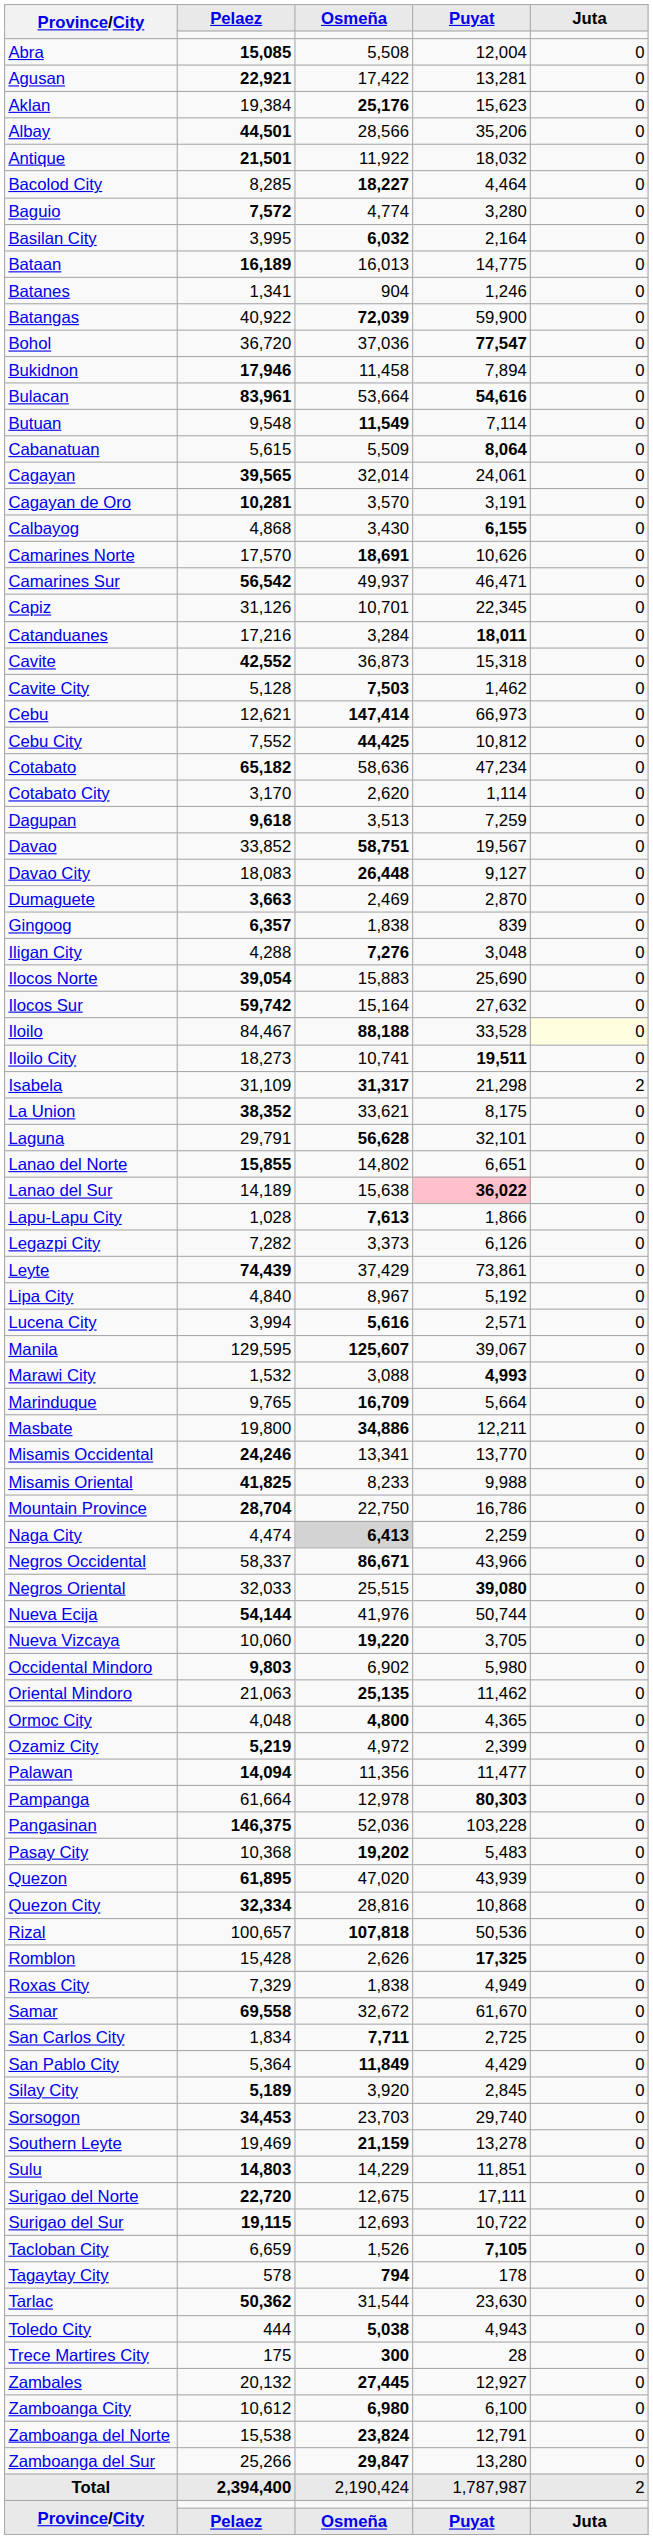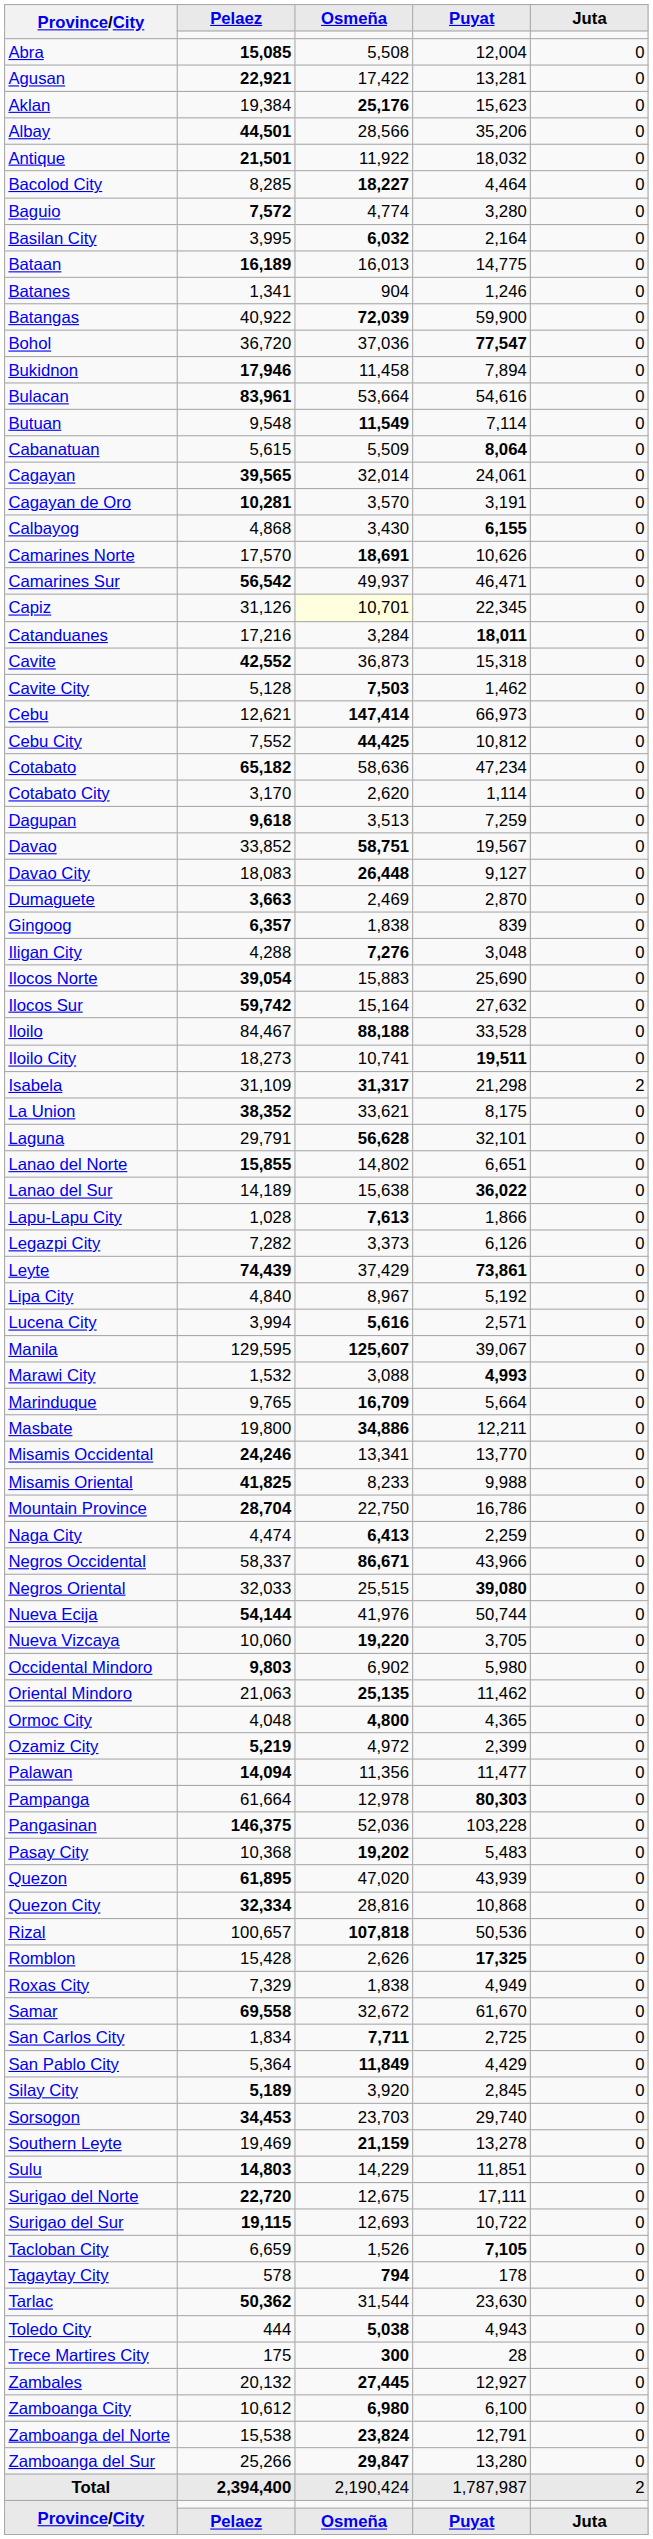(501, 396) bold -> (501, 396) normal
(383, 608) no background -> (383, 608) lightyellow background
(640, 1032) lightyellow background -> (640, 1032) no background
(501, 1190) pink background -> (501, 1190) no background
(501, 1270) normal -> (501, 1270) bold
(388, 1534) lightgrey background -> (388, 1534) no background
